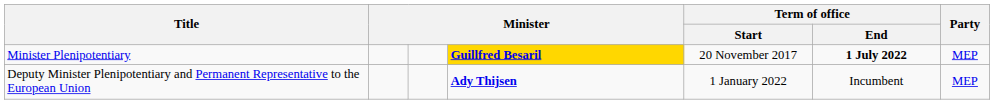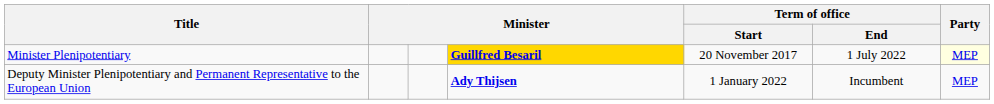(876, 54) bold -> (876, 54) normal
(965, 54) no background -> (965, 54) lightyellow background
